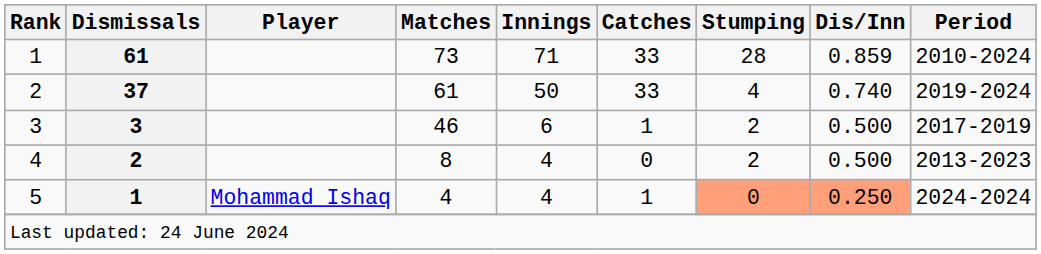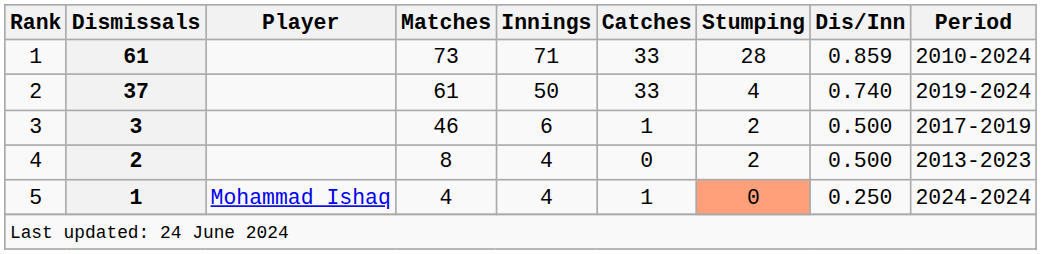(860, 197) lightsalmon background -> (860, 197) no background
